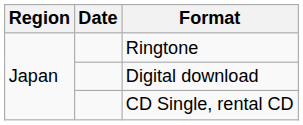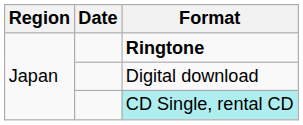(162, 47) normal -> (165, 47) bold
(210, 104) no background -> (210, 104) paleturquoise background
